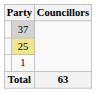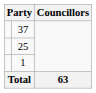(23, 29) lightgrey background -> (23, 29) no background
(23, 46) khaki background -> (23, 46) no background
